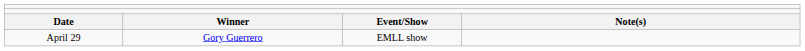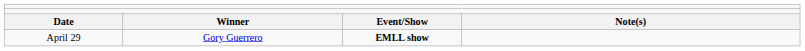(402, 37) normal -> (402, 37) bold
